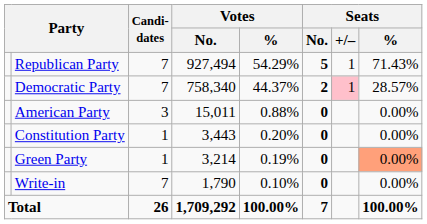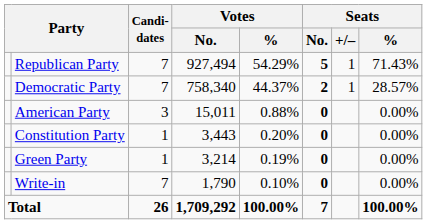(352, 87) pink background -> (352, 87) no background
(399, 159) lightsalmon background -> (399, 159) no background
